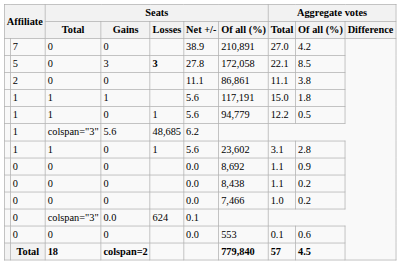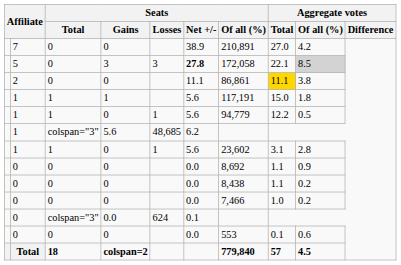(155, 64) bold -> (155, 64) normal
(195, 64) normal -> (195, 64) bold
(305, 64) no background -> (305, 64) lightgrey background
(280, 81) no background -> (280, 81) gold background
